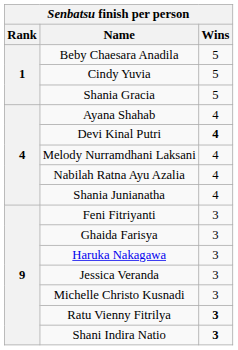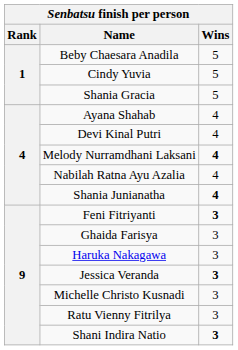(215, 134) bold -> (215, 134) normal
(215, 154) normal -> (215, 154) bold
(215, 194) normal -> (215, 194) bold
(215, 214) normal -> (215, 214) bold
(215, 275) normal -> (215, 275) bold
(215, 315) bold -> (215, 315) normal
